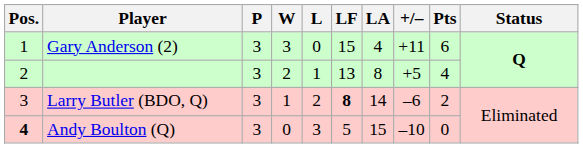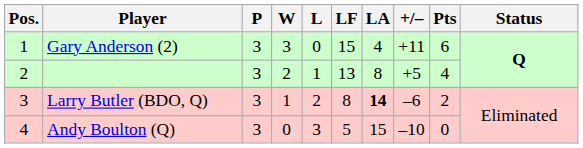(347, 101) bold -> (347, 101) normal
(378, 101) normal -> (378, 101) bold
(24, 128) bold -> (24, 128) normal
